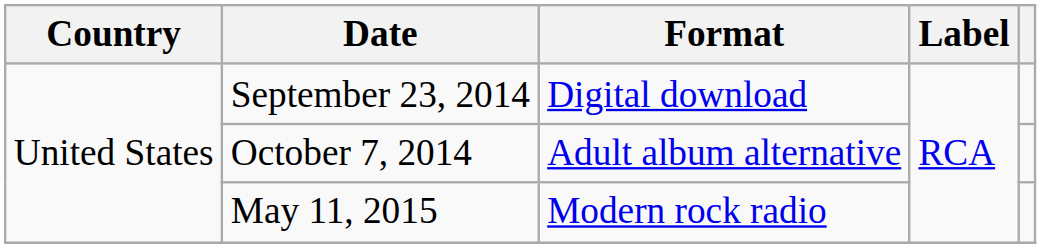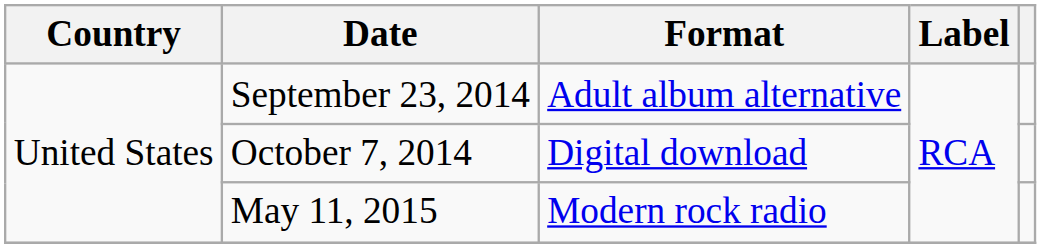(677, 93) Digital download -> (724, 93) Adult album alternative
(724, 152) Adult album alternative -> (677, 152) Digital download
